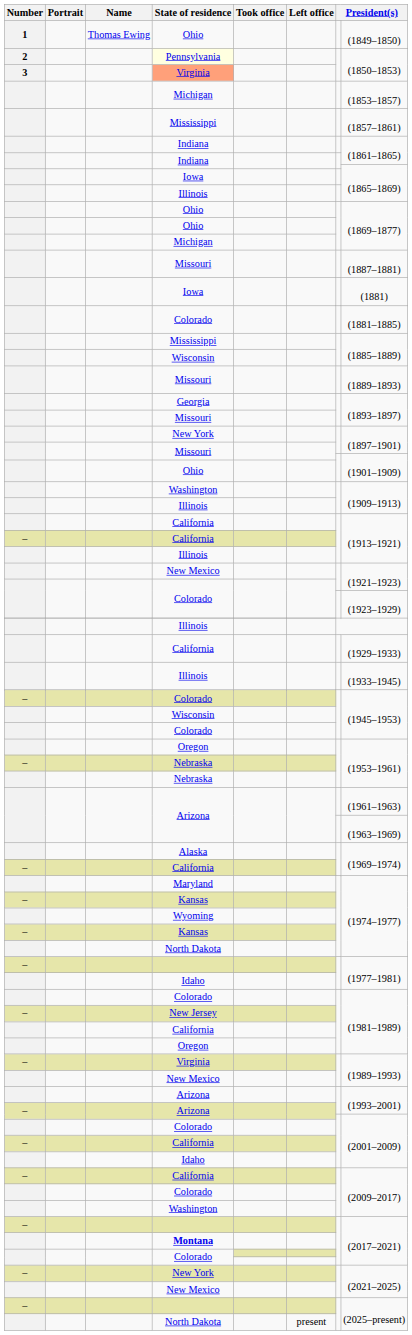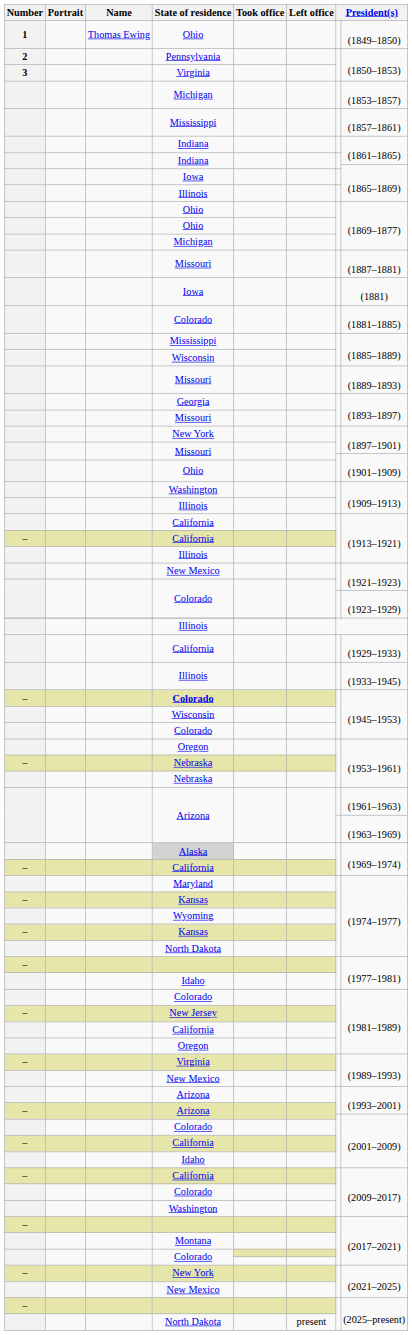(193, 56) lightyellow background -> (193, 56) no background
(193, 72) lightsalmon background -> (193, 72) no background
(193, 698) normal -> (193, 698) bold
(193, 851) no background -> (193, 851) lightgrey background
(193, 1241) bold -> (193, 1241) normal
